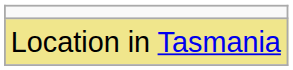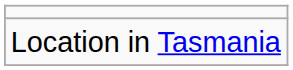(146, 41) khaki background -> (146, 41) no background
